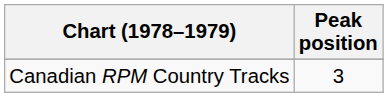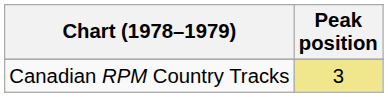(338, 75) no background -> (338, 75) khaki background
